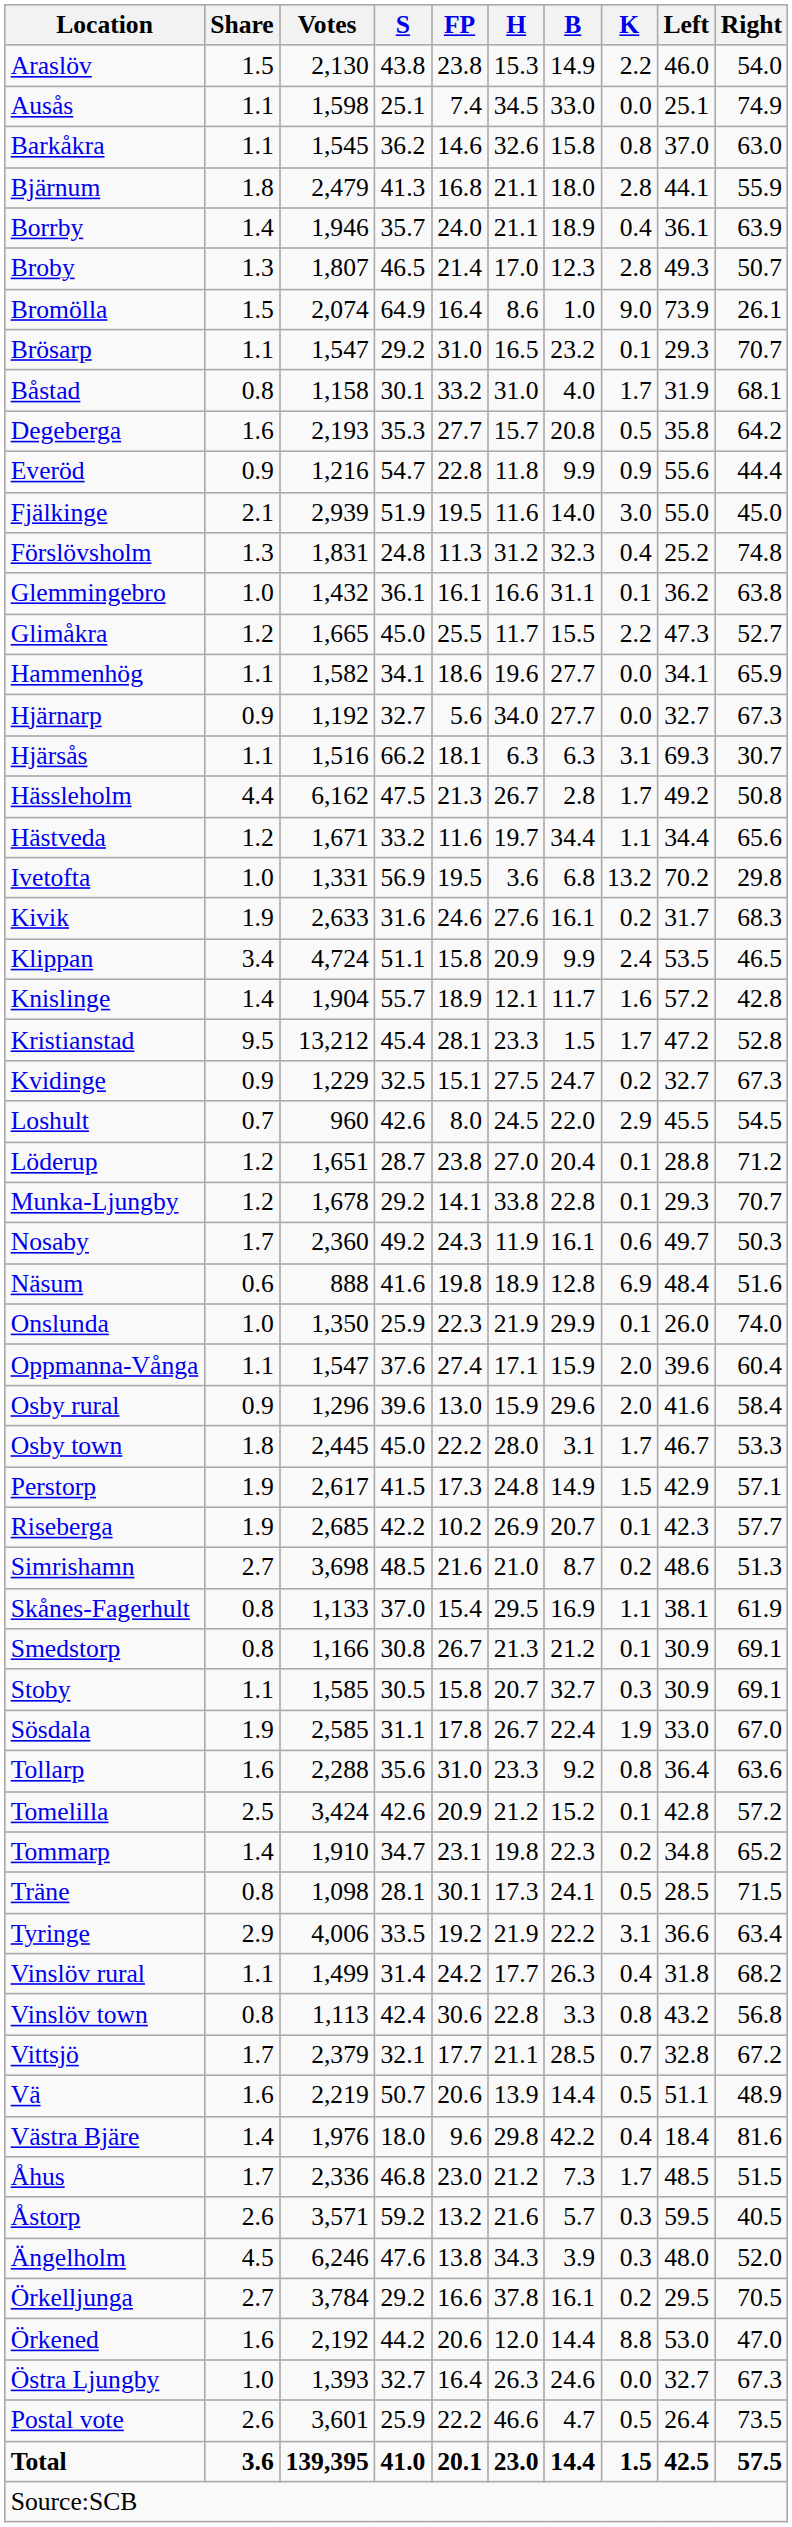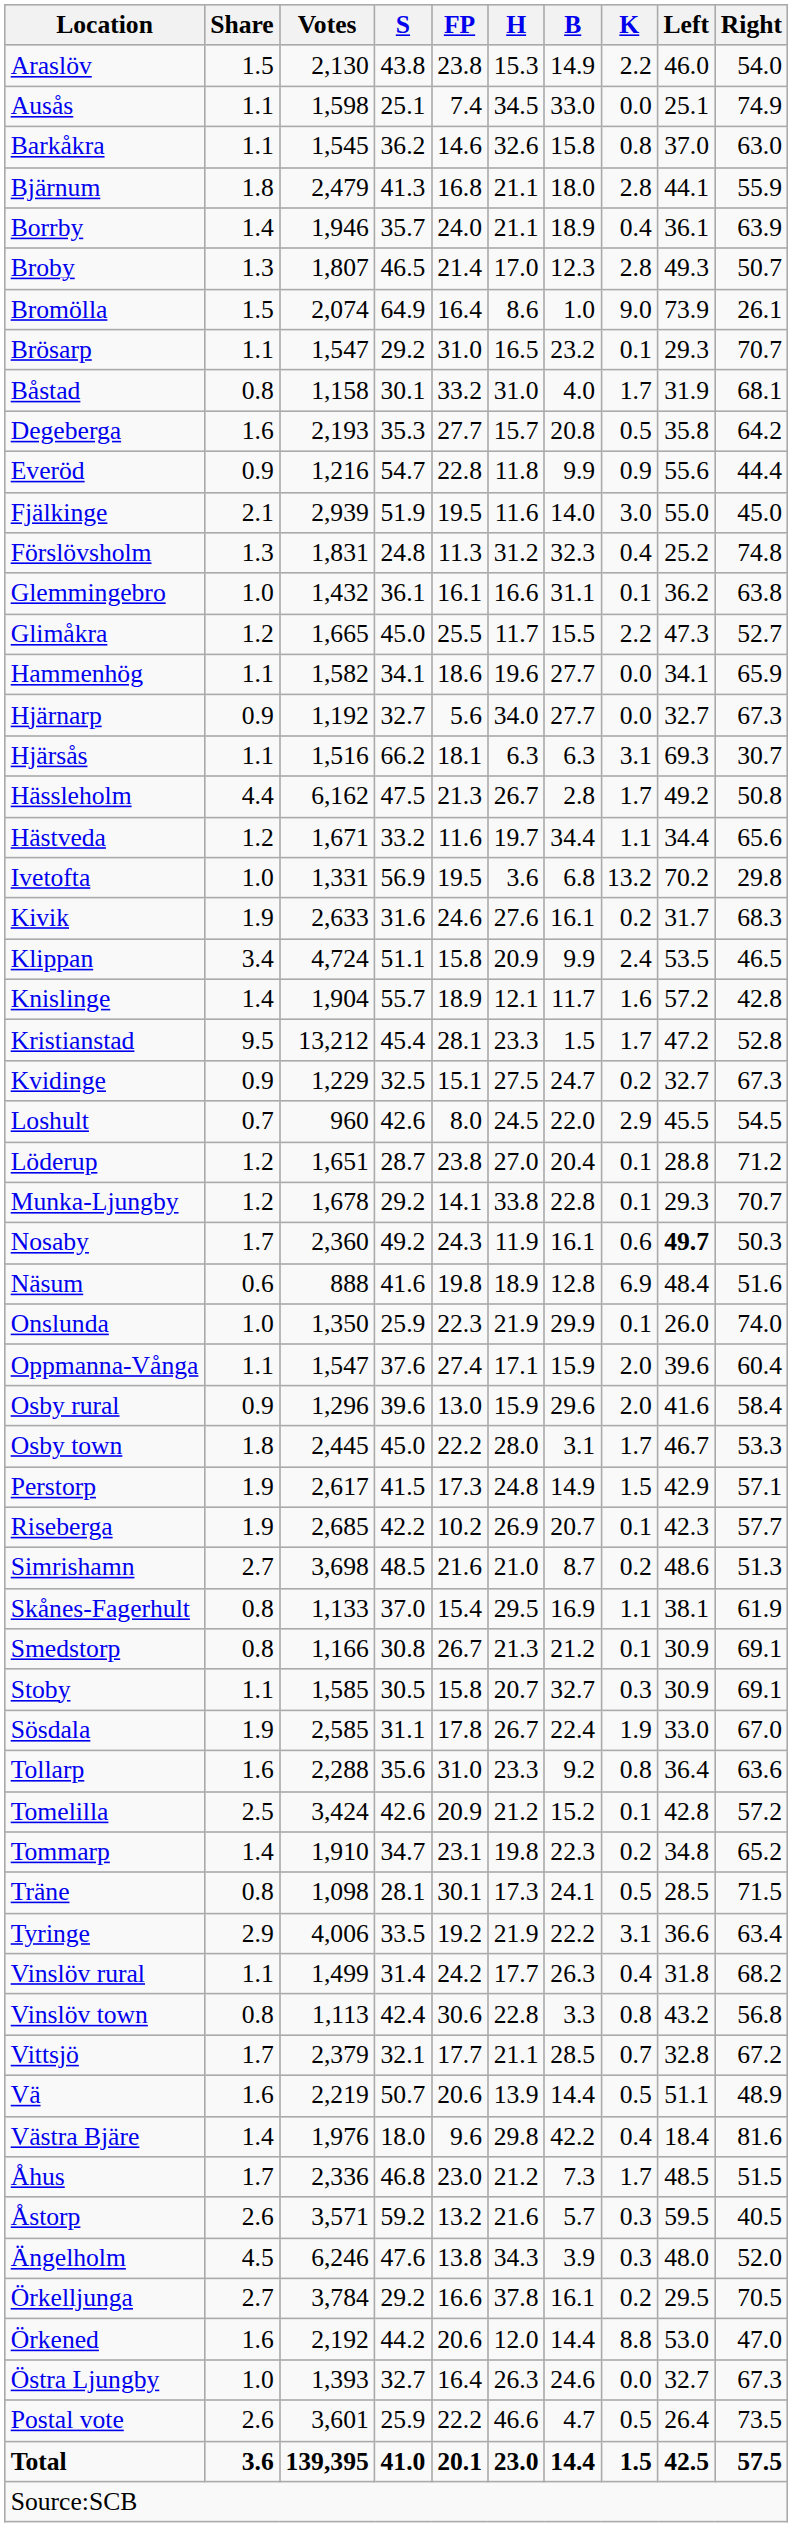(687, 1242) normal -> (687, 1242) bold
